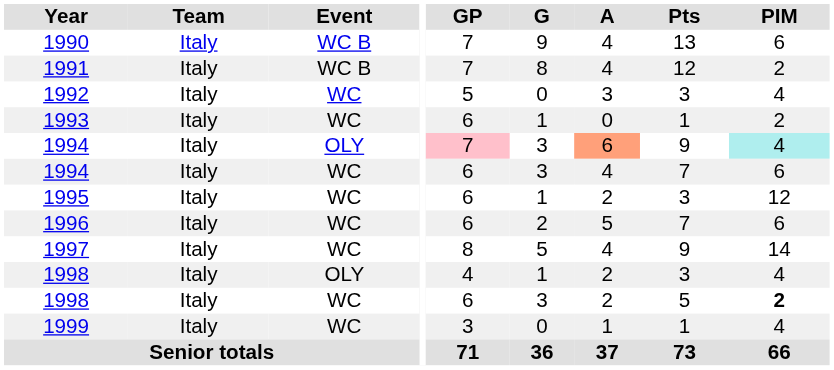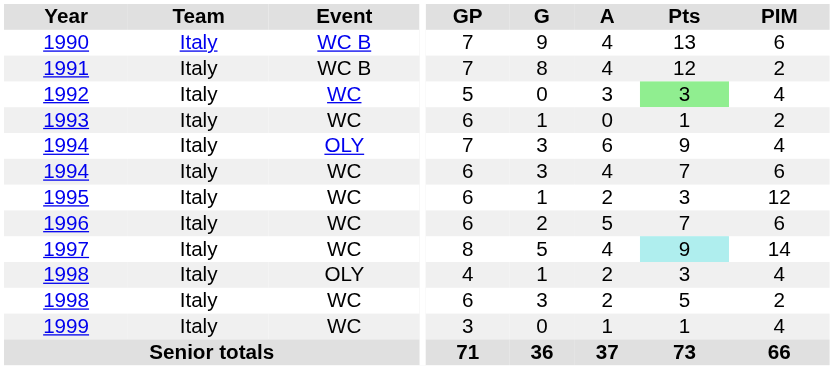(684, 94) no background -> (684, 94) lightgreen background
(468, 145) pink background -> (468, 145) no background
(607, 145) lightsalmon background -> (607, 145) no background
(779, 145) paleturquoise background -> (779, 145) no background
(684, 248) no background -> (684, 248) paleturquoise background
(779, 300) bold -> (779, 300) normal
